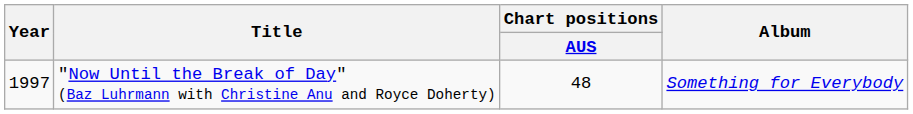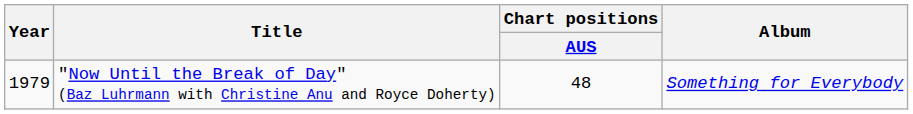(29, 84) 1997 -> (29, 84) 1979
